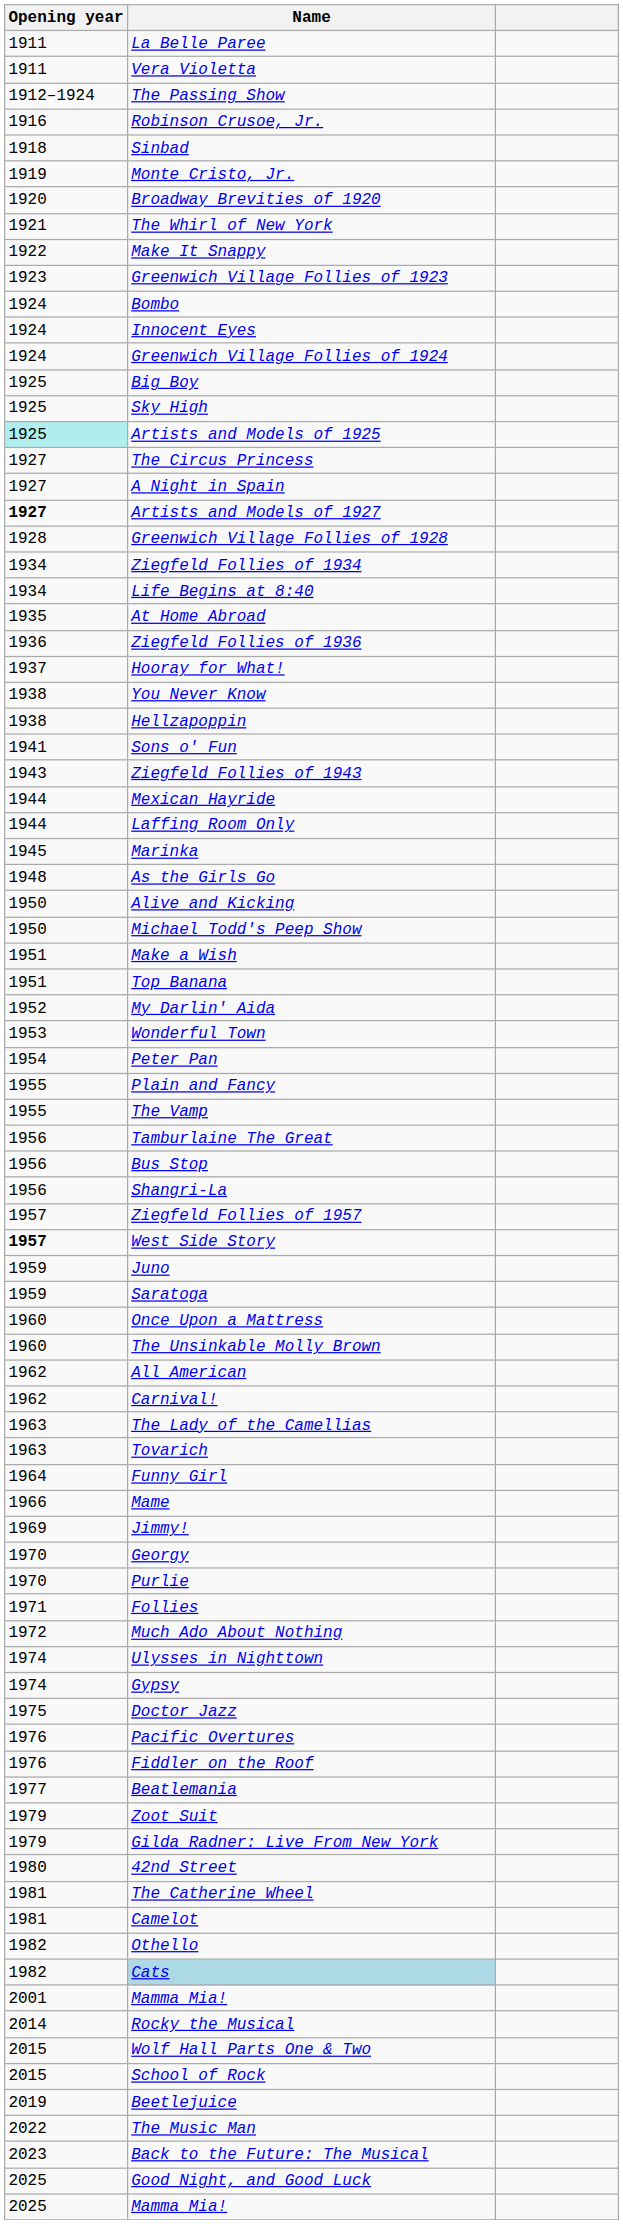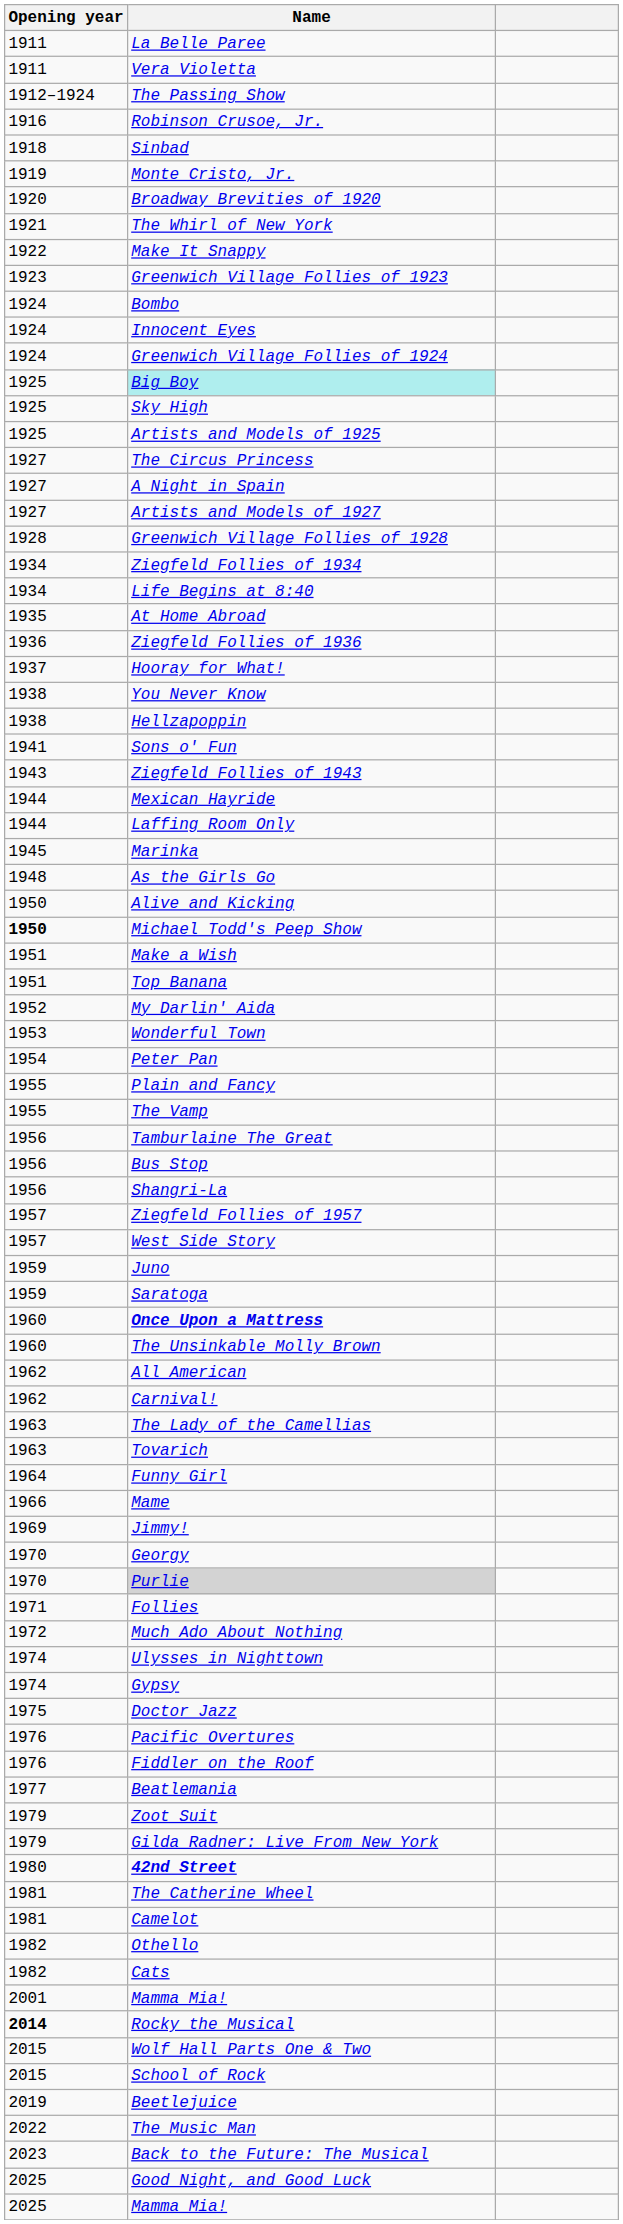(165, 382) no background -> (165, 382) paleturquoise background
(28, 435) paleturquoise background -> (28, 435) no background
(28, 513) bold -> (28, 513) normal
(28, 930) normal -> (28, 930) bold
(28, 1242) bold -> (28, 1242) normal
(227, 1321) normal -> (227, 1321) bold
(160, 1581) no background -> (160, 1581) lightgrey background
(184, 1868) normal -> (184, 1868) bold
(150, 1972) lightblue background -> (150, 1972) no background
(28, 2024) normal -> (28, 2024) bold
